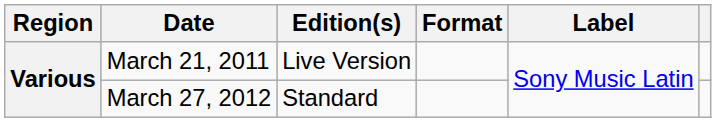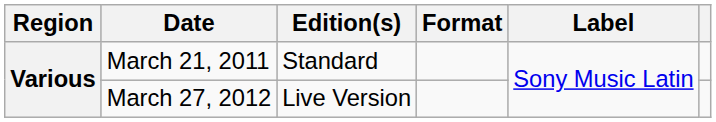(347, 60) Live Version -> (330, 60) Standard
(330, 98) Standard -> (347, 98) Live Version
